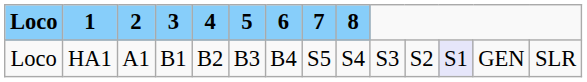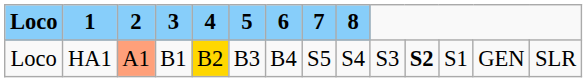(136, 58) no background -> (136, 58) lightsalmon background
(210, 58) no background -> (210, 58) gold background
(422, 58) normal -> (422, 58) bold
(456, 58) lavender background -> (456, 58) no background
